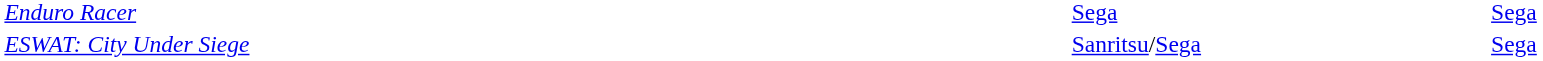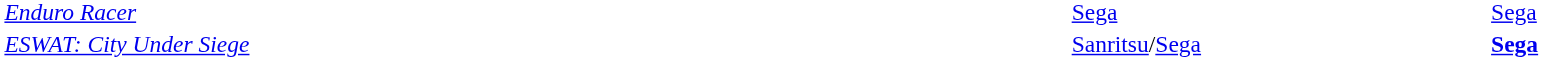(1514, 44) normal -> (1515, 44) bold
